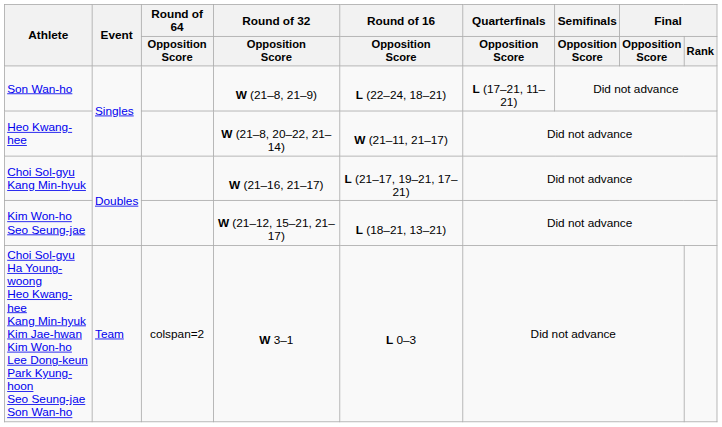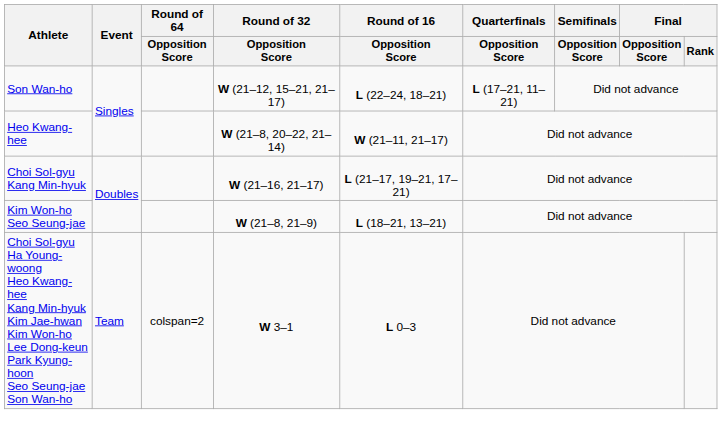(276, 95) W (21–8, 21–9) -> (276, 95) W (21–12, 15–21, 21–17)
(276, 230) W (21–12, 15–21, 21–17) -> (276, 224) W (21–8, 21–9)
